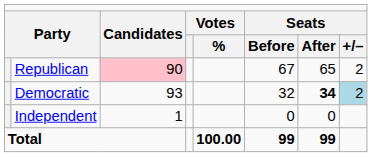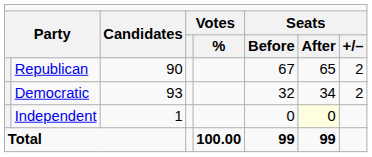(174, 69) pink background -> (174, 69) no background
(328, 92) bold -> (328, 92) normal
(359, 92) lightblue background -> (359, 92) no background
(332, 116) no background -> (332, 116) lightyellow background
